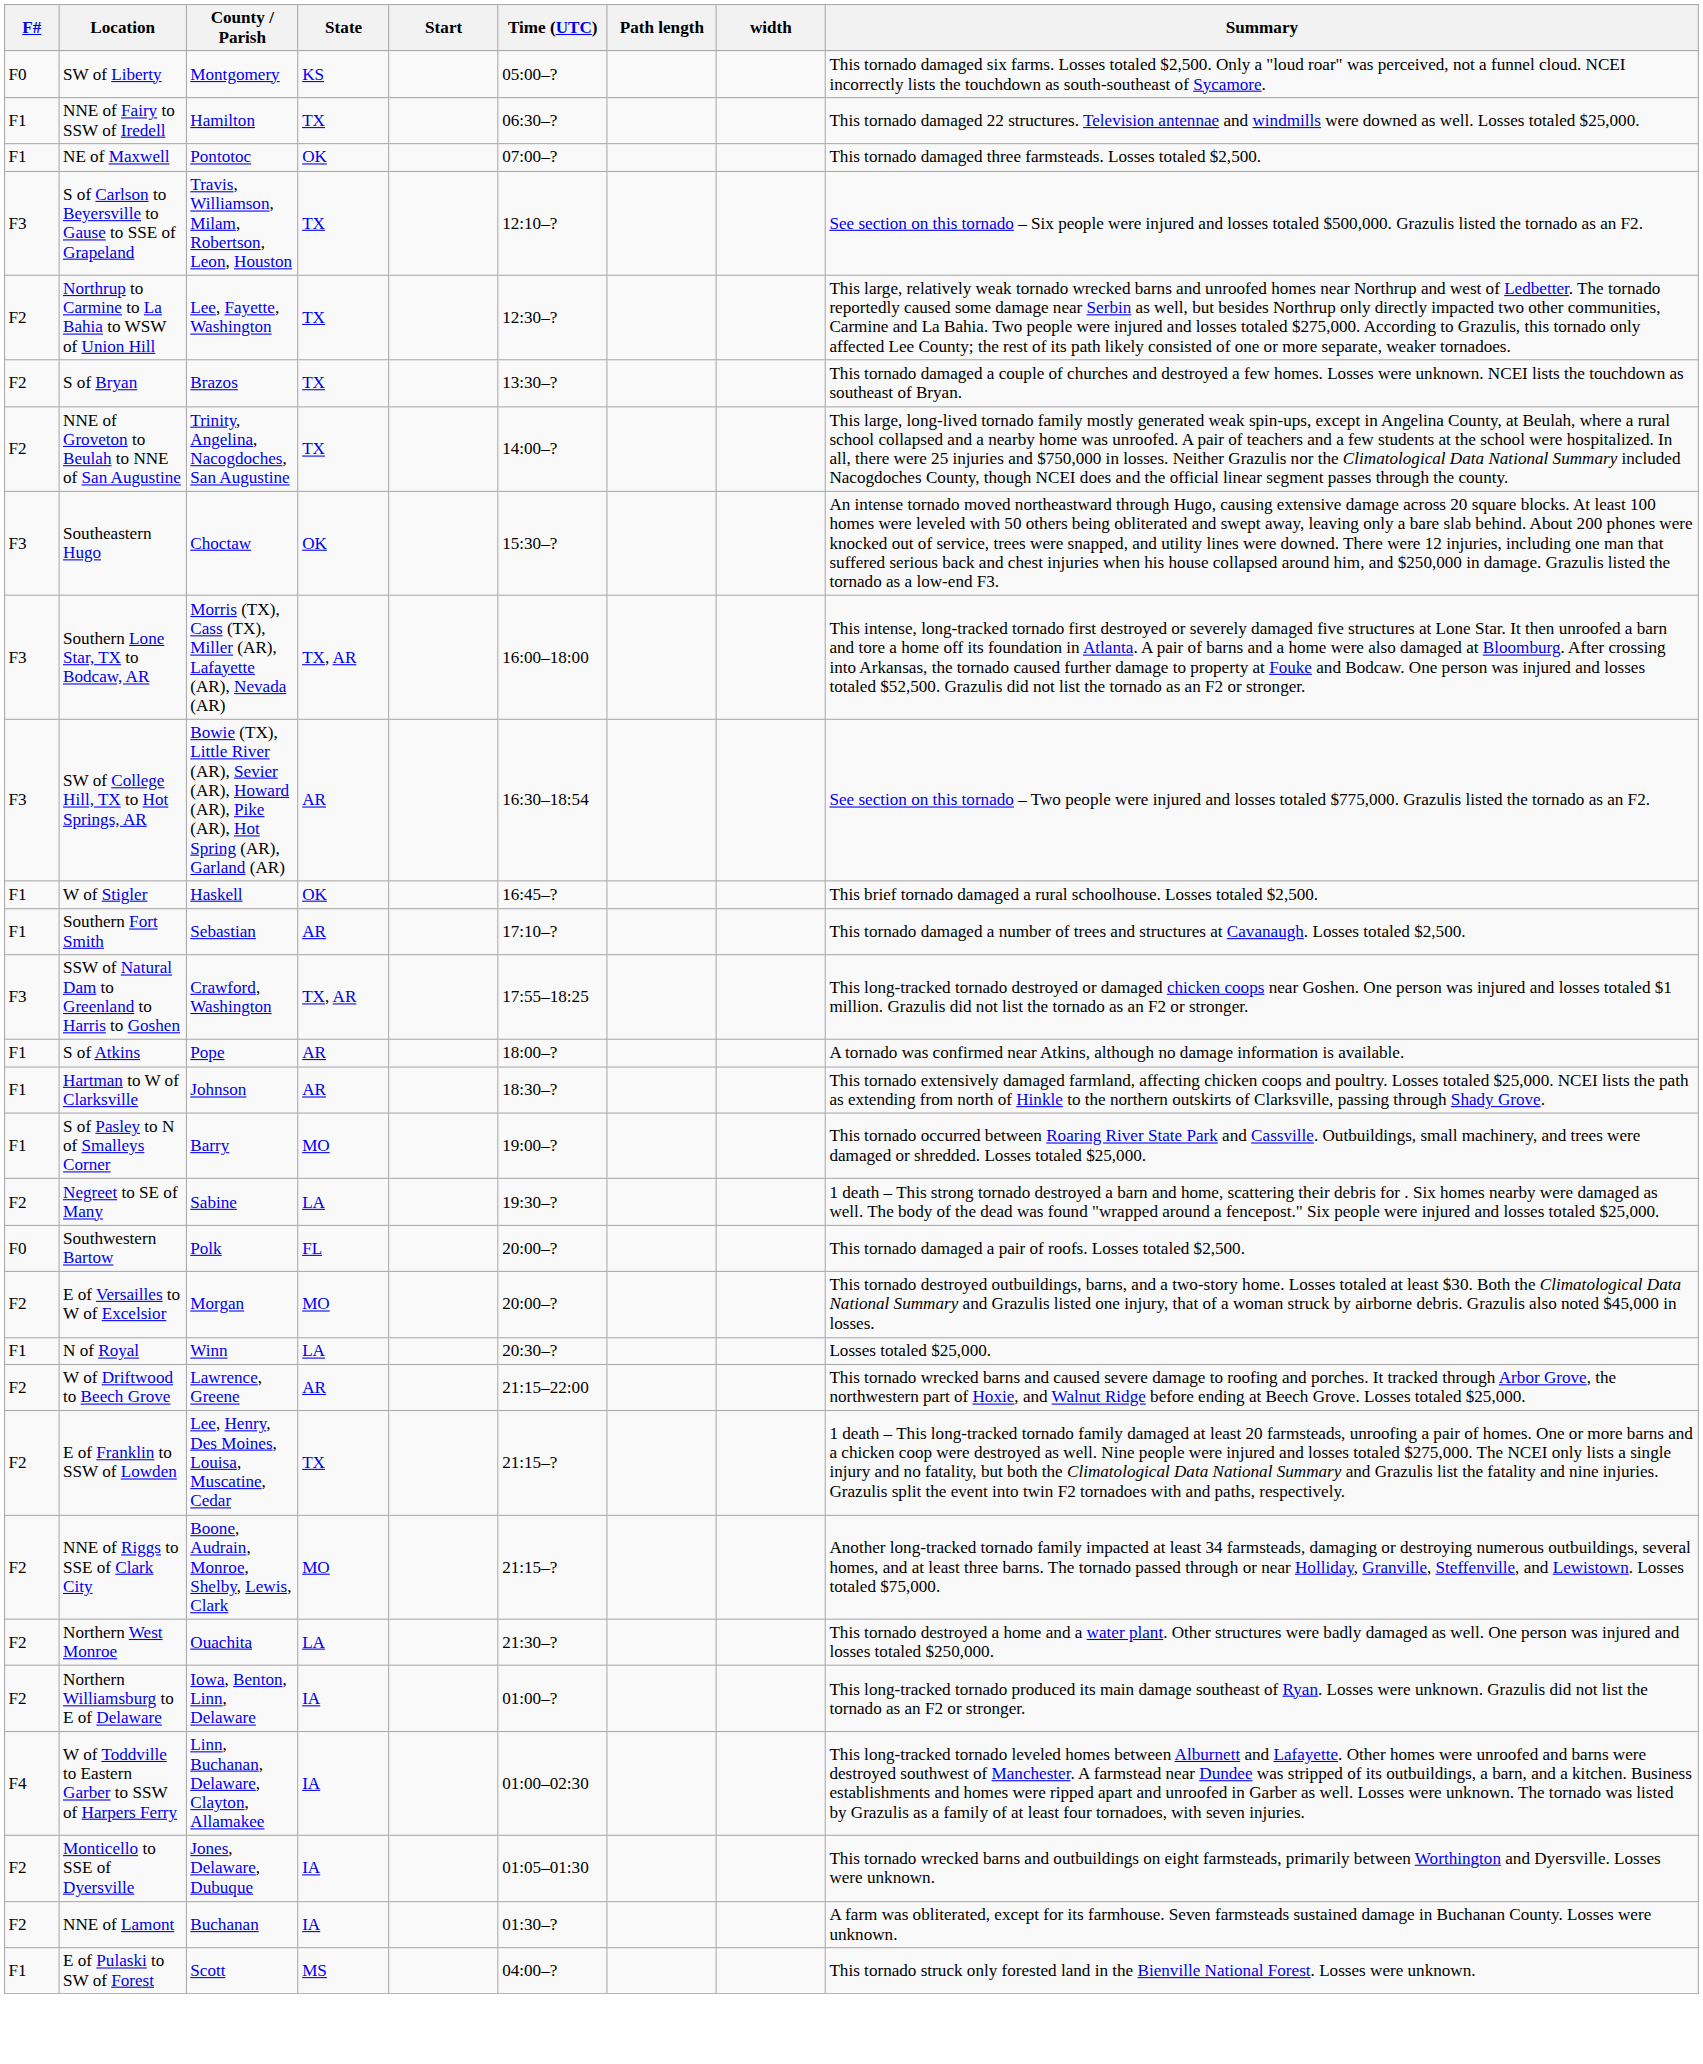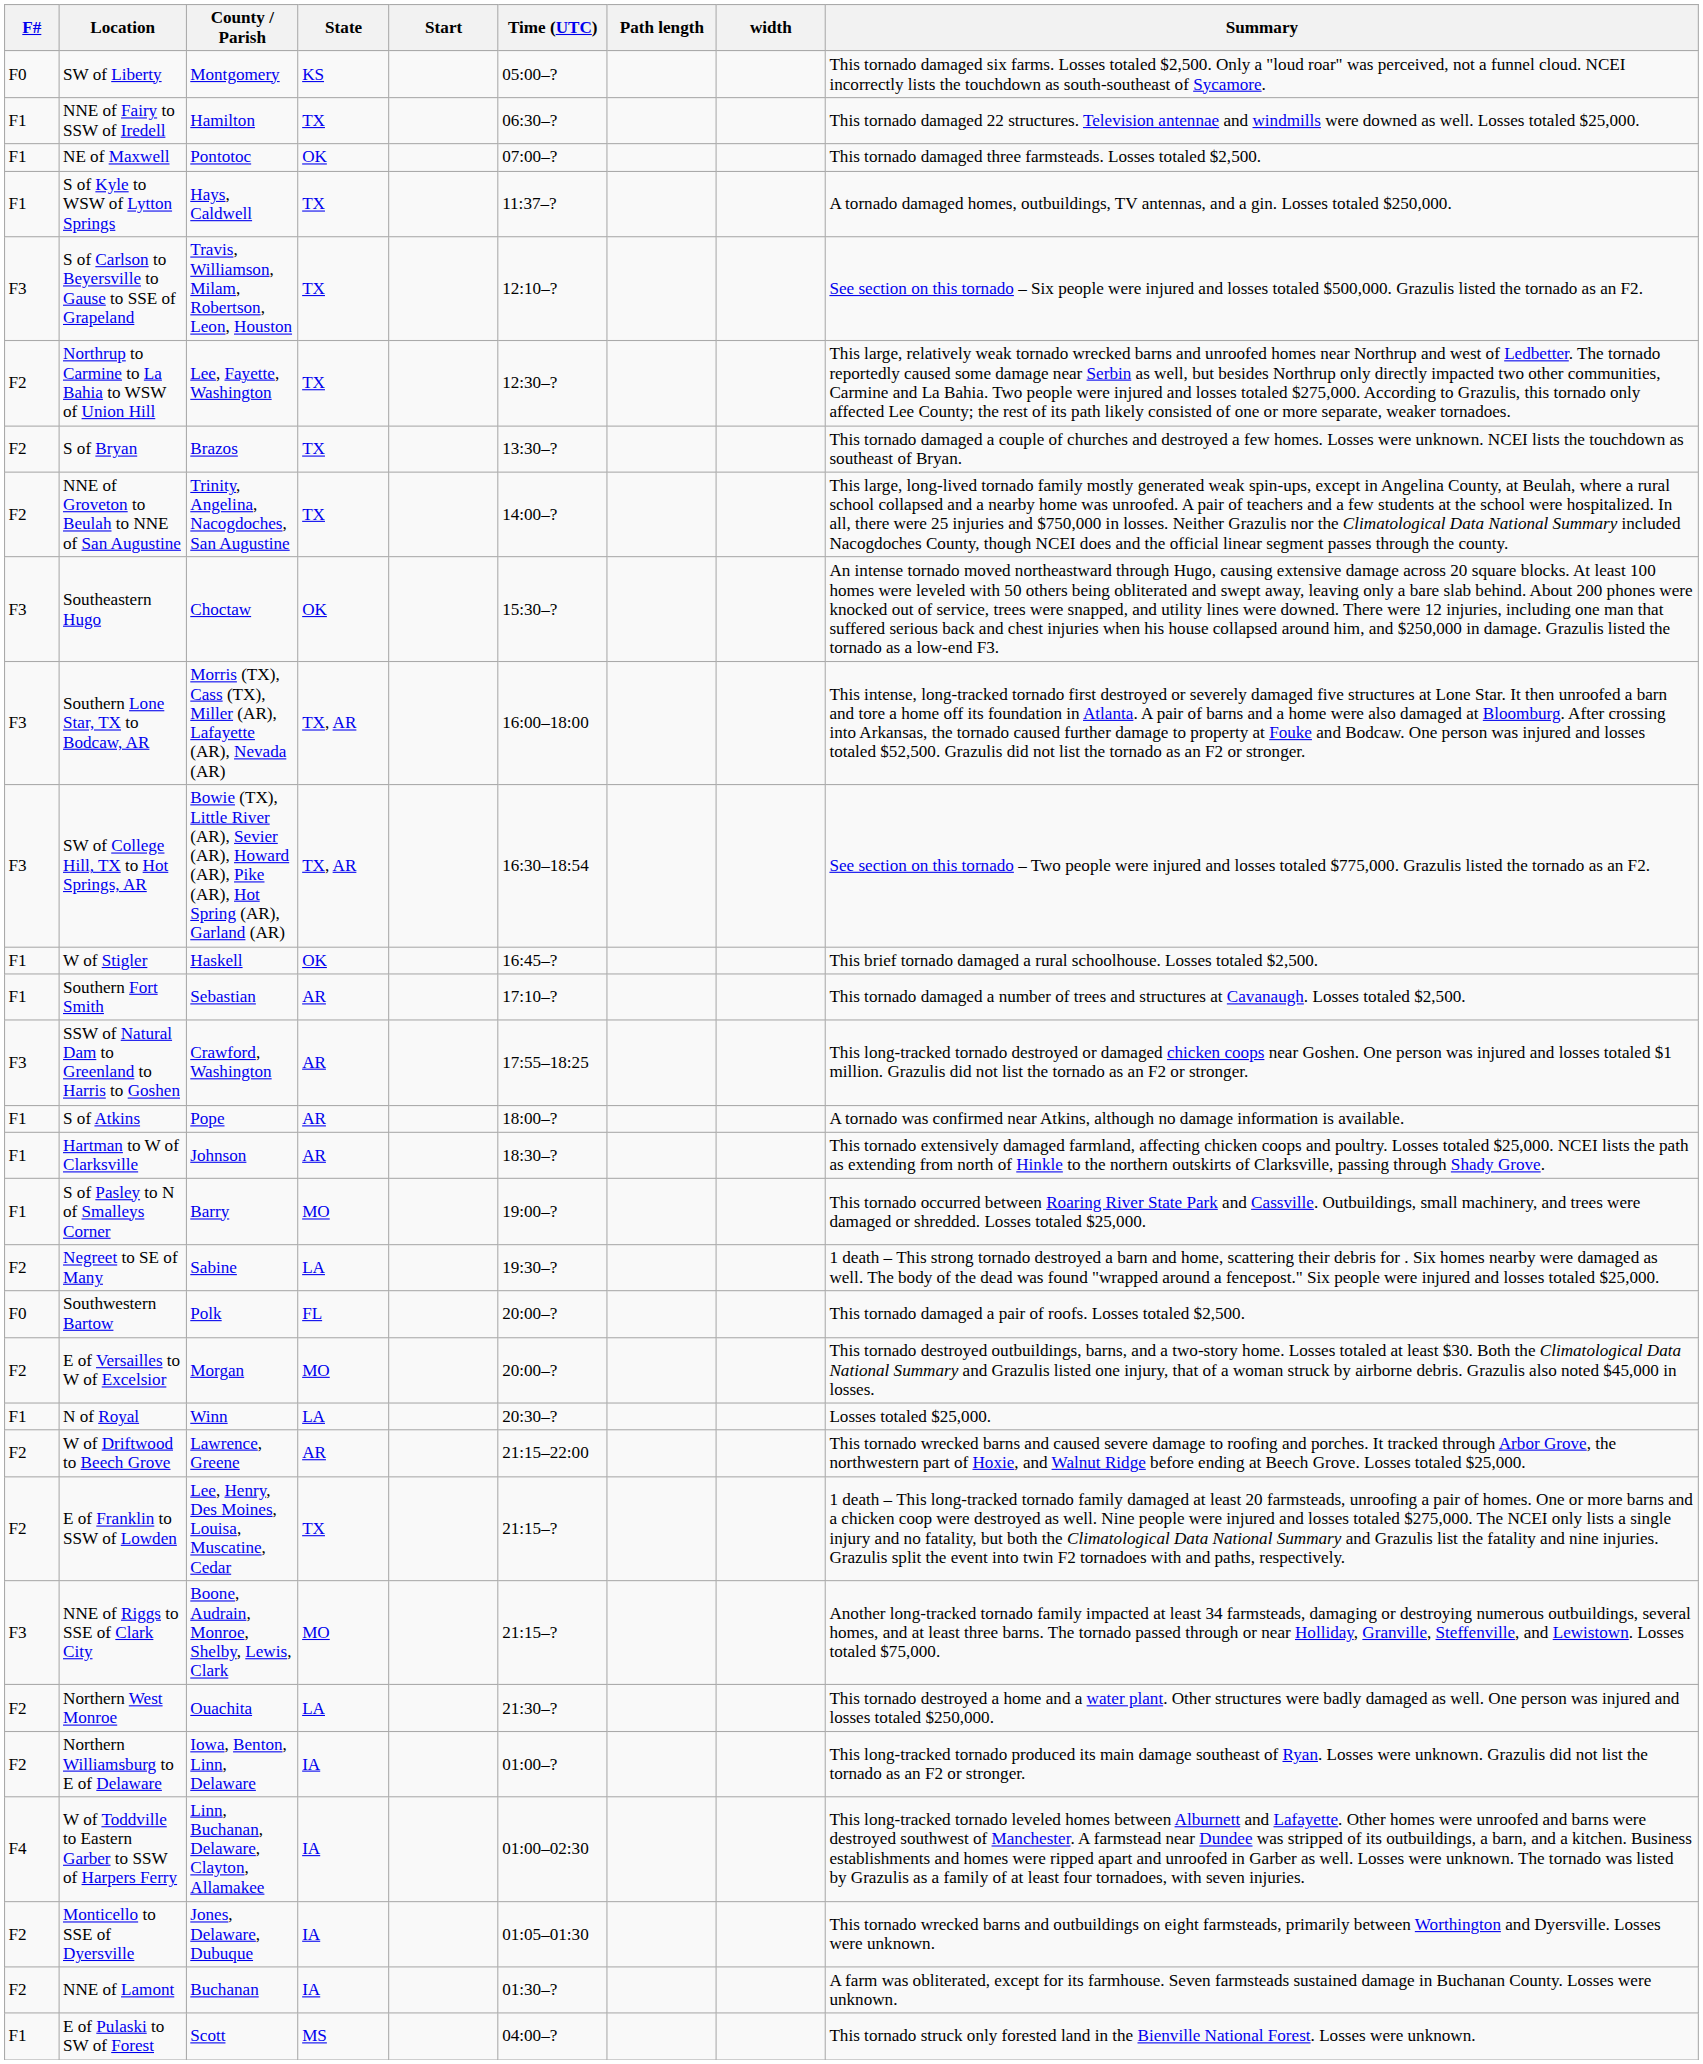+ row: (118, 203)
(314, 799) AR -> (329, 865) TX, AR
(329, 996) TX, AR -> (314, 1062) AR
(18, 1567) F2 -> (18, 1632) F3
